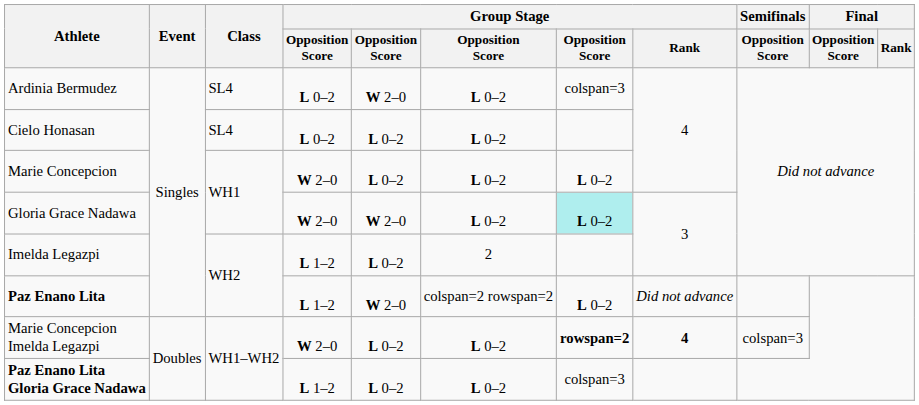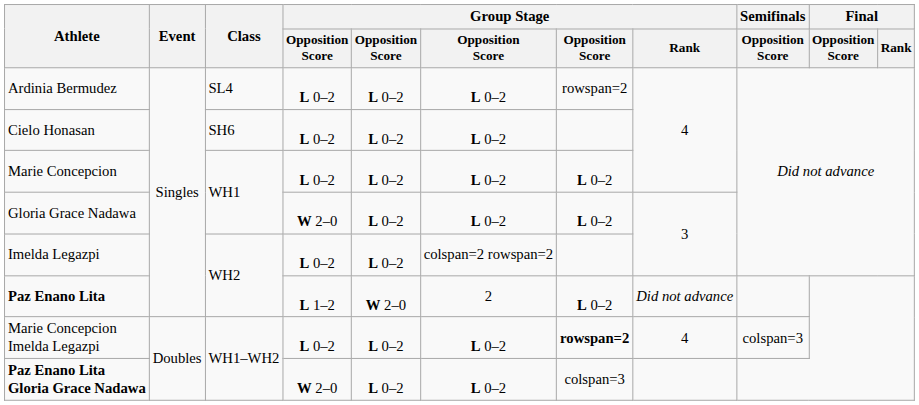(386, 97) W 2–0 -> (386, 97) L 0–2
(595, 88) colspan=3 -> (595, 88) rowspan=2
(221, 130) SL4 -> (221, 130) SH6
(317, 180) W 2–0 -> (317, 180) L 0–2
(386, 222) W 2–0 -> (386, 222) L 0–2
(595, 222) paleturquoise background -> (595, 222) no background
(317, 263) L 1–2 -> (317, 263) L 0–2
(488, 255) 2 -> (488, 255) colspan=2 rowspan=2
(488, 296) colspan=2 rowspan=2 -> (488, 296) 2
(317, 346) W 2–0 -> (317, 346) L 0–2
(685, 338) bold -> (685, 338) normal
(317, 388) L 1–2 -> (317, 388) W 2–0
